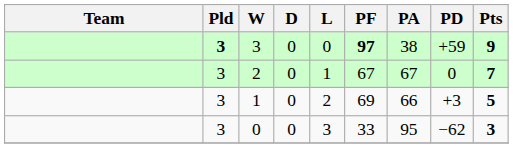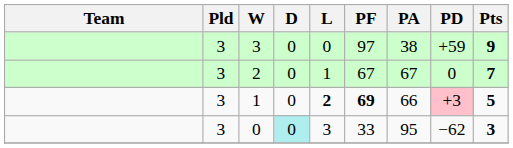(221, 45) bold -> (221, 45) normal
(366, 45) bold -> (366, 45) normal
(327, 101) normal -> (327, 101) bold
(366, 101) normal -> (366, 101) bold
(452, 101) no background -> (452, 101) pink background
(292, 128) no background -> (292, 128) paleturquoise background
